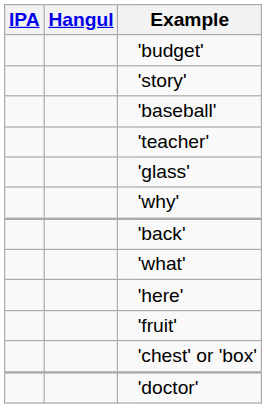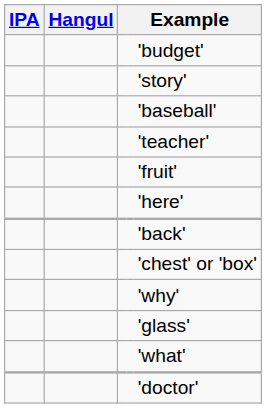(164, 171) 'glass' -> (157, 171) 'fruit'
(158, 202) 'why' -> (161, 202) 'here'
(162, 264) 'what' -> (197, 264) 'chest' or 'box'
(161, 294) 'here' -> (158, 294) 'why'
(157, 325) 'fruit' -> (164, 325) 'glass'
(197, 355) 'chest' or 'box' -> (162, 355) 'what'
